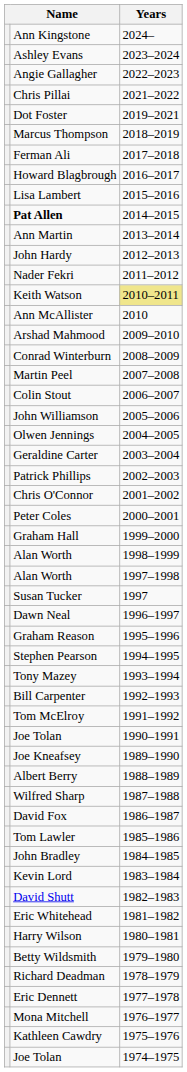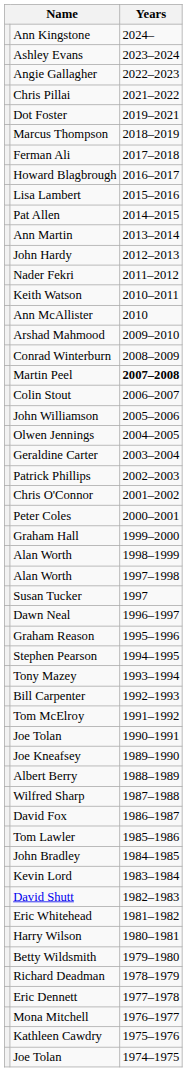(38, 214) bold -> (36, 214) normal
(151, 295) khaki background -> (151, 295) no background
(151, 375) normal -> (151, 375) bold
